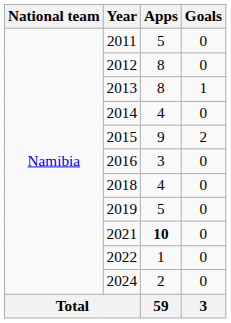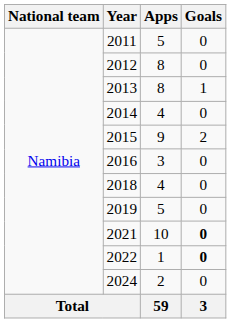(161, 233) bold -> (161, 233) normal
(203, 233) normal -> (203, 233) bold
(203, 257) normal -> (203, 257) bold
